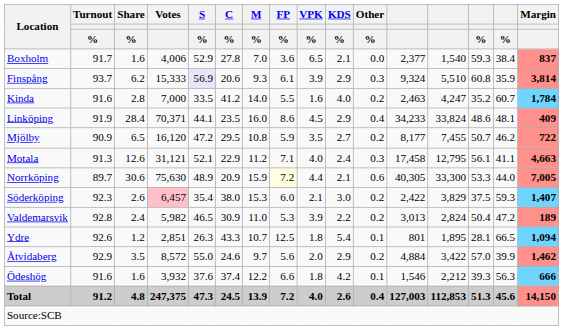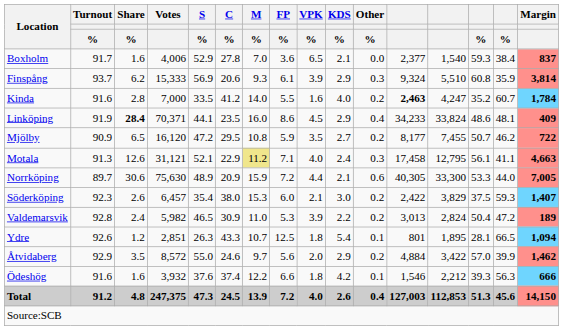(203, 78) lavender background -> (203, 78) no background
(413, 98) normal -> (413, 98) bold
(135, 118) normal -> (135, 118) bold
(258, 158) no background -> (258, 158) khaki background
(287, 177) lightyellow background -> (287, 177) no background
(173, 197) pink background -> (173, 197) no background
